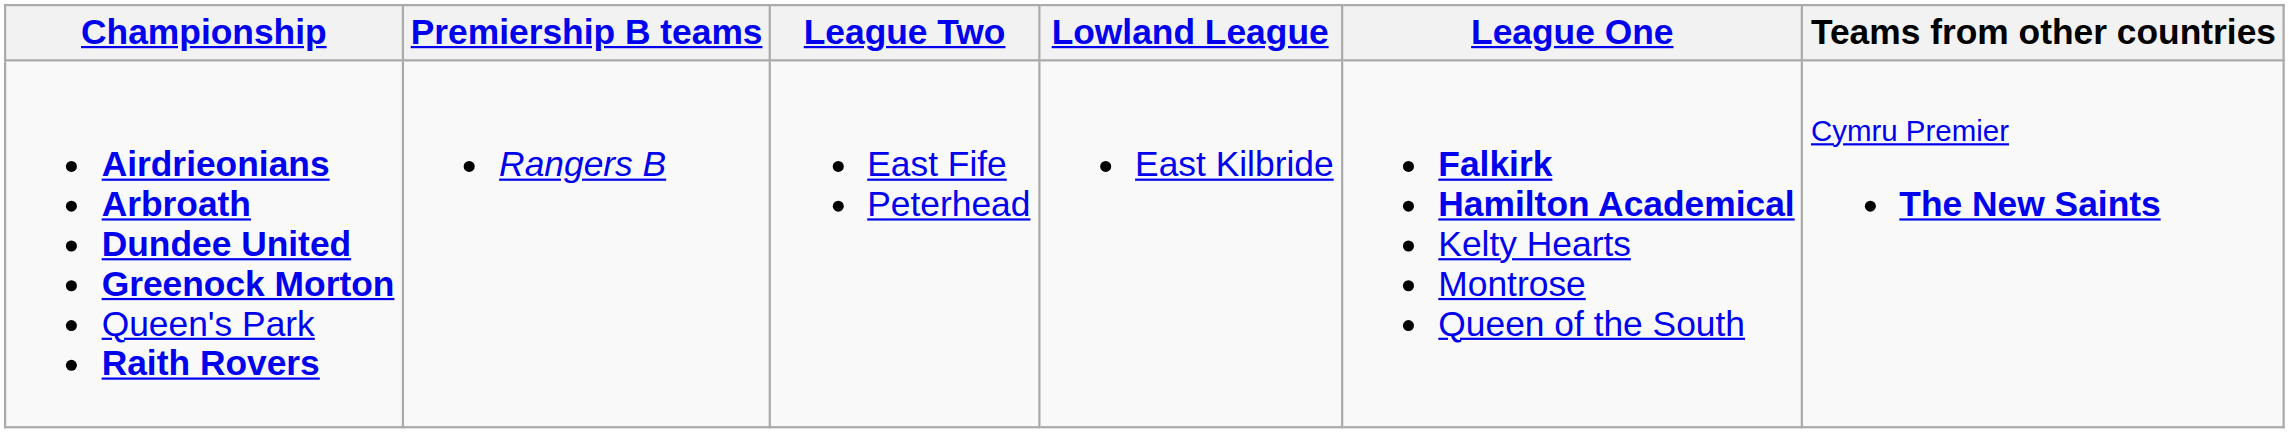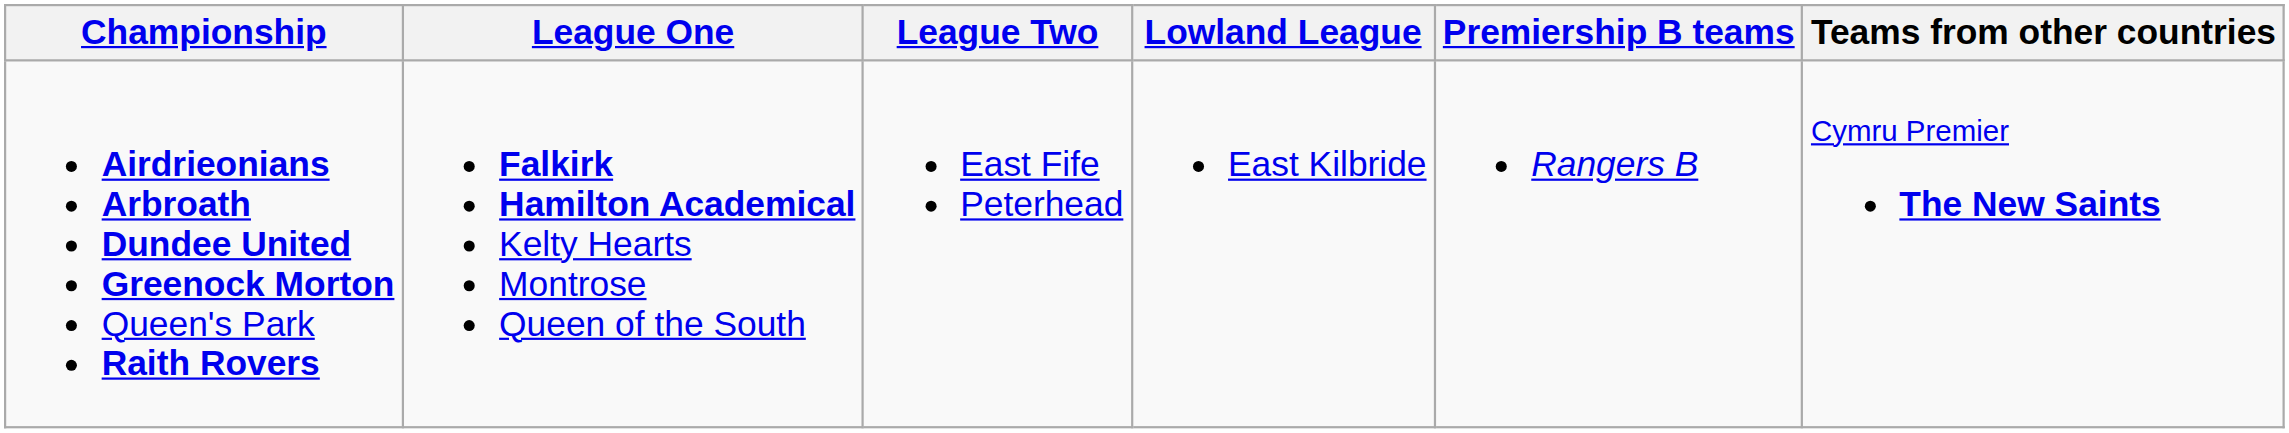columns swapped: (1572, 32) <-> (587, 32)
